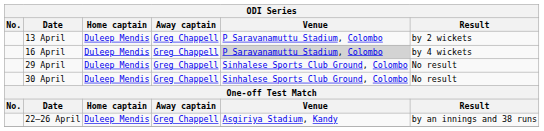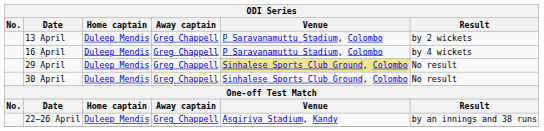(303, 52) lightgrey background -> (303, 52) no background
(315, 65) no background -> (315, 65) khaki background
(186, 79) no background -> (186, 79) lightyellow background
